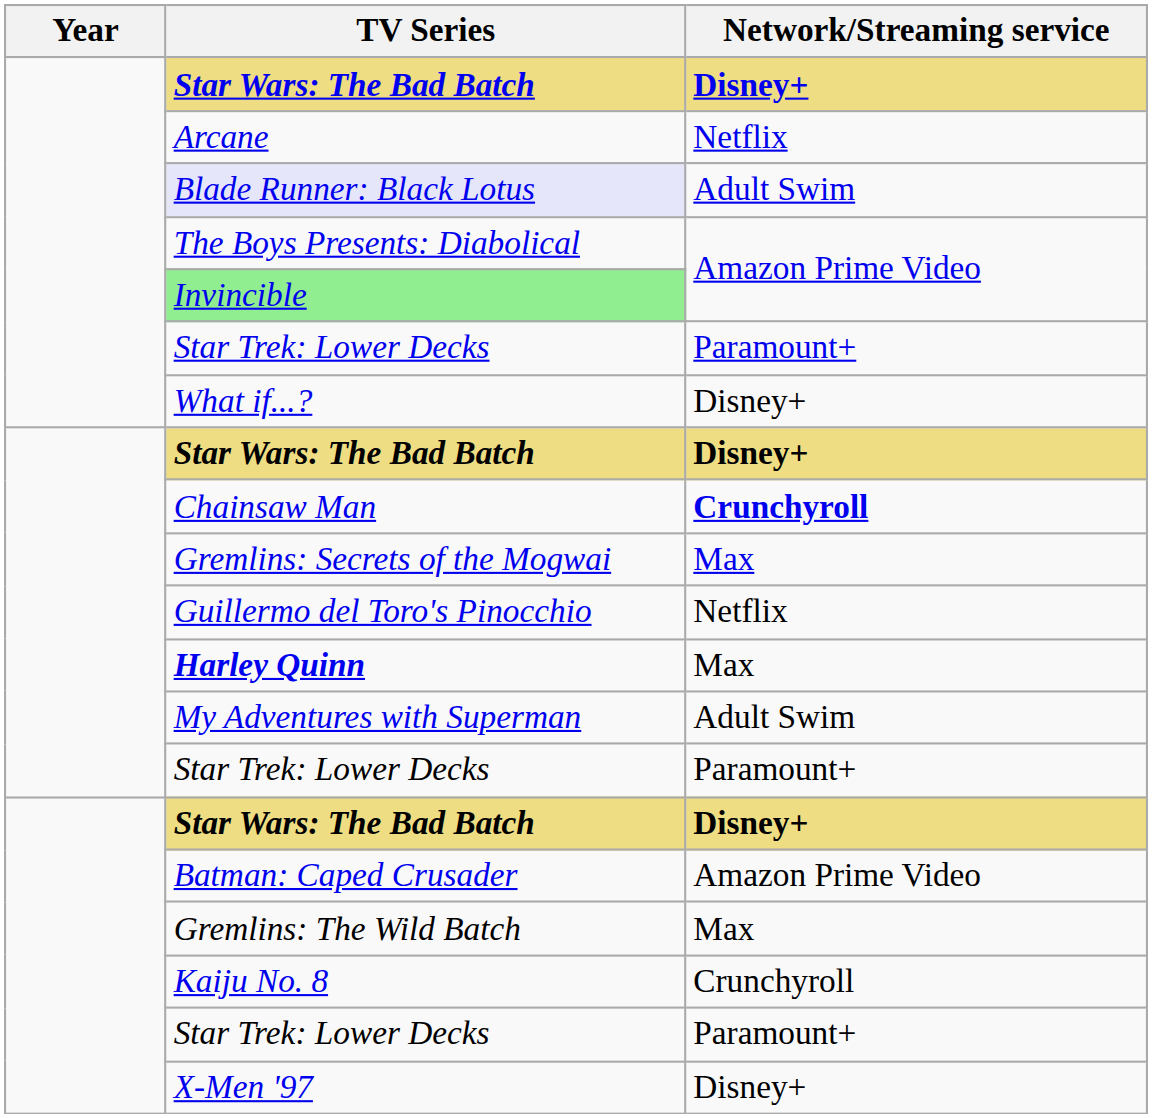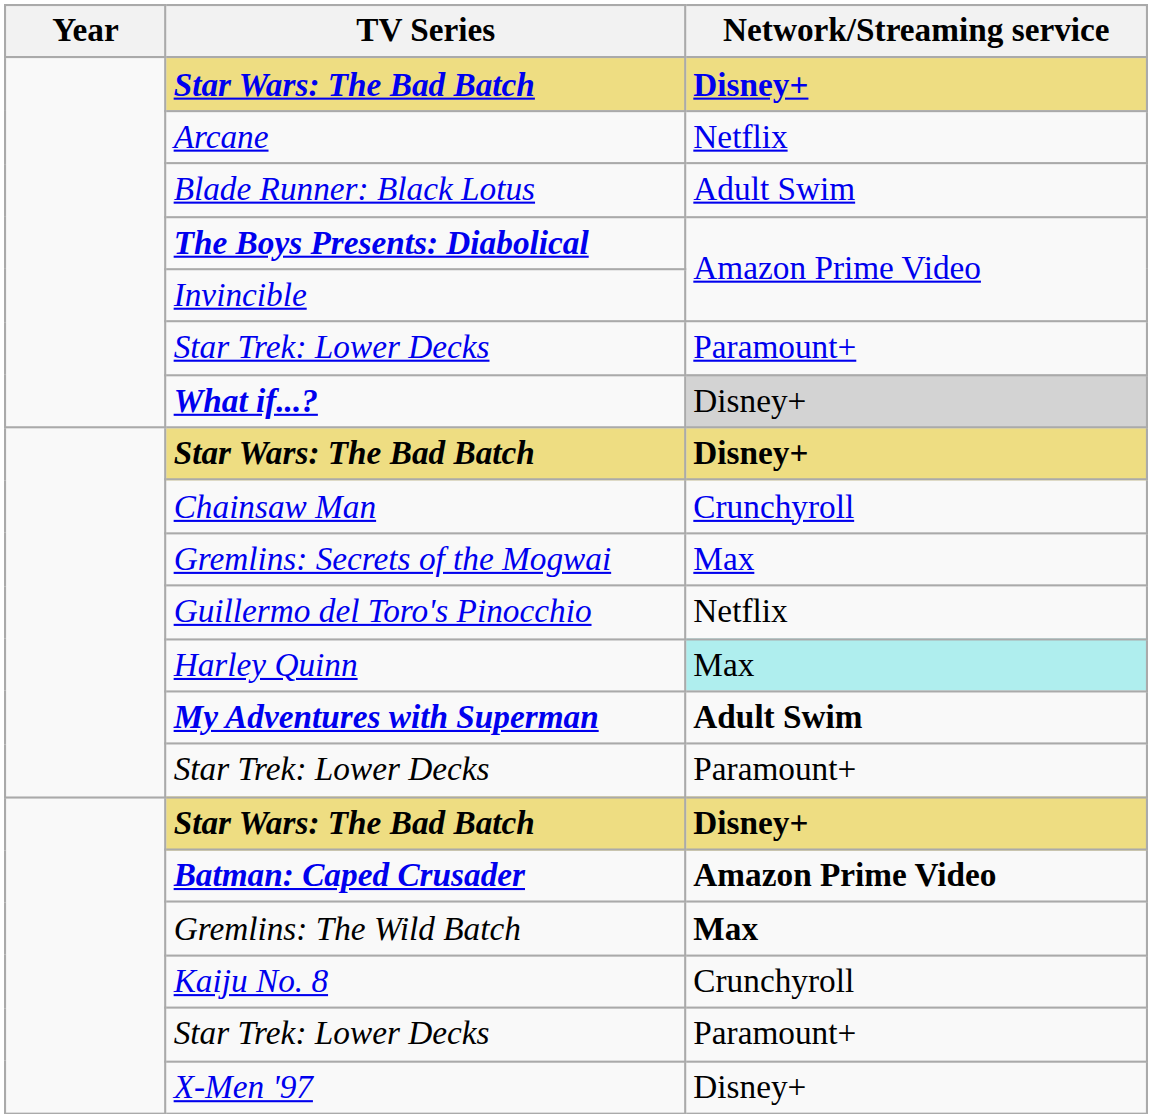(354, 189) lavender background -> (354, 189) no background
(377, 242) normal -> (381, 242) bold
(240, 294) lightgreen background -> (240, 294) no background
(243, 400) normal -> (246, 400) bold
(750, 400) no background -> (750, 400) lightgrey background
(781, 505) bold -> (774, 505) normal
(269, 664) bold -> (266, 664) normal
(724, 664) no background -> (724, 664) paleturquoise background
(377, 717) normal -> (386, 717) bold
(774, 717) normal -> (778, 717) bold
(346, 875) normal -> (349, 875) bold
(837, 875) normal -> (845, 875) bold
(724, 928) normal -> (726, 928) bold
